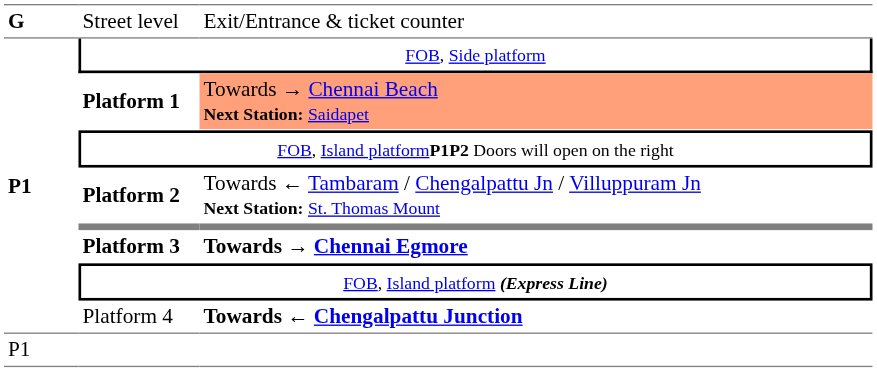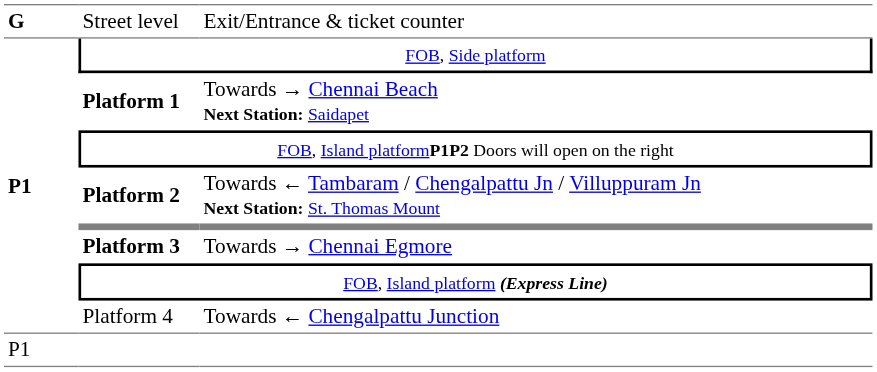(321, 100) lightsalmon background -> (321, 100) no background
(336, 245) bold -> (328, 245) normal
(363, 316) bold -> (351, 316) normal
